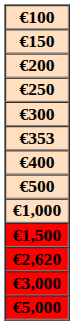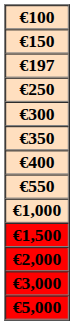(37, 65) €200 -> (37, 65) €197
(37, 138) €353 -> (37, 138) €350
(37, 186) €500 -> (37, 186) €550
(37, 259) €2,620 -> (37, 259) €2,000
